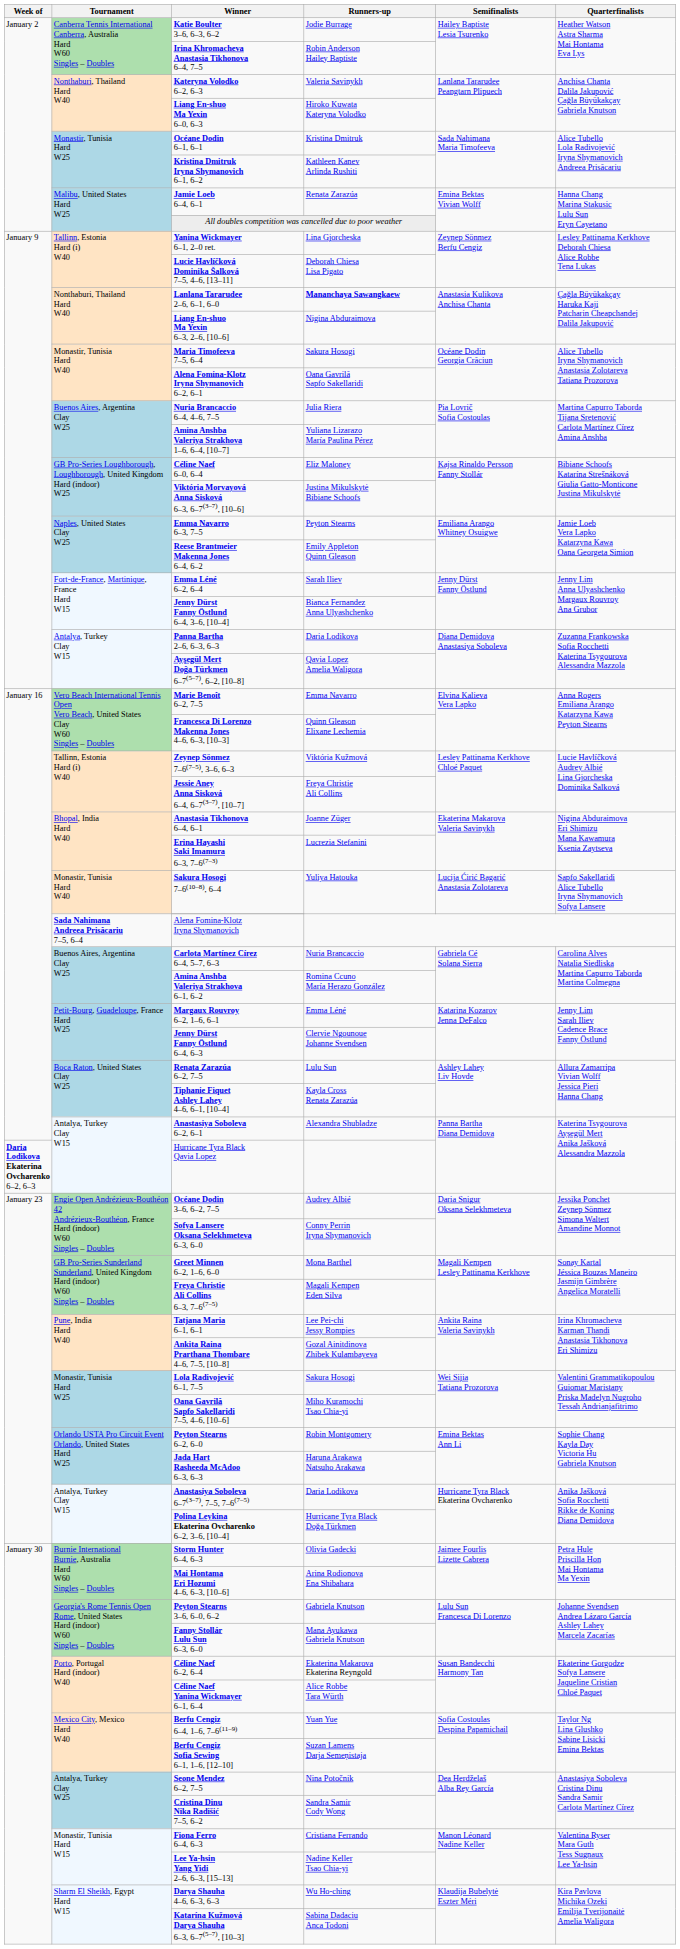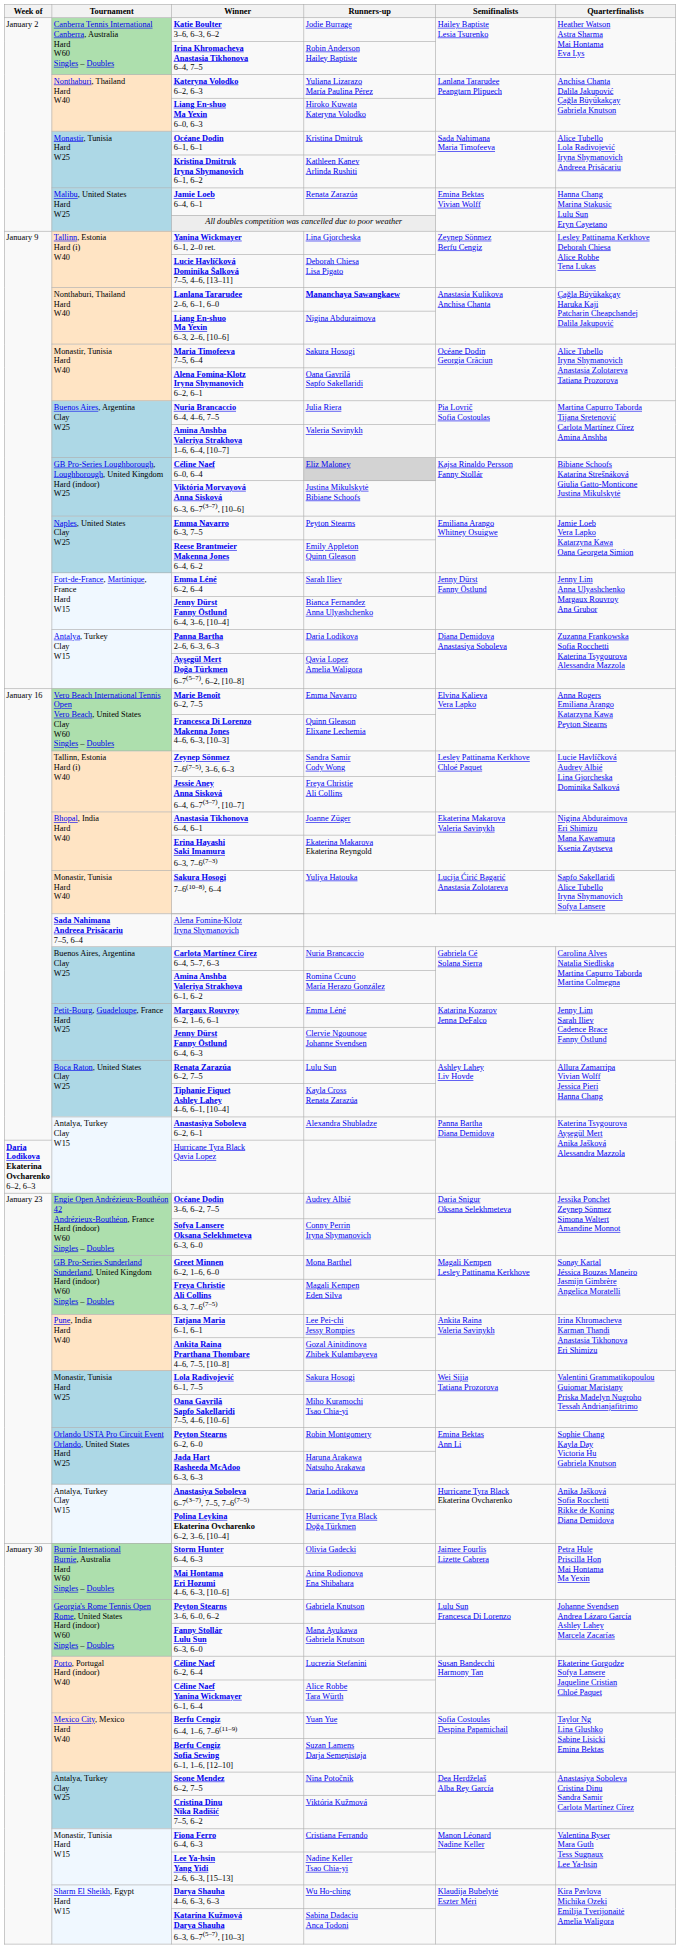(334, 81) Valeria Savinykh -> (339, 86) Yuliana Lizarazo María Paulina Pérez
(339, 435) Yuliana Lizarazo María Paulina Pérez -> (334, 430) Valeria Savinykh
(328, 464) no background -> (328, 464) lightgrey background
(336, 757) Viktória Kužmová -> (328, 762) Sandra Samir Cody Wong
(336, 841) Lucrezia Stefanini -> (339, 846) Ekaterina Makarova Ekaterina Reyngold
(339, 1667) Ekaterina Makarova Ekaterina Reyngold -> (336, 1663) Lucrezia Stefanini
(328, 1806) Sandra Samir Cody Wong -> (336, 1801) Viktória Kužmová
